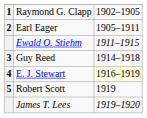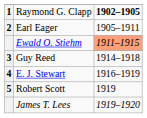(118, 12) normal -> (118, 12) bold
(118, 43) no background -> (118, 43) lightsalmon background
(118, 74) lightyellow background -> (118, 74) no background
